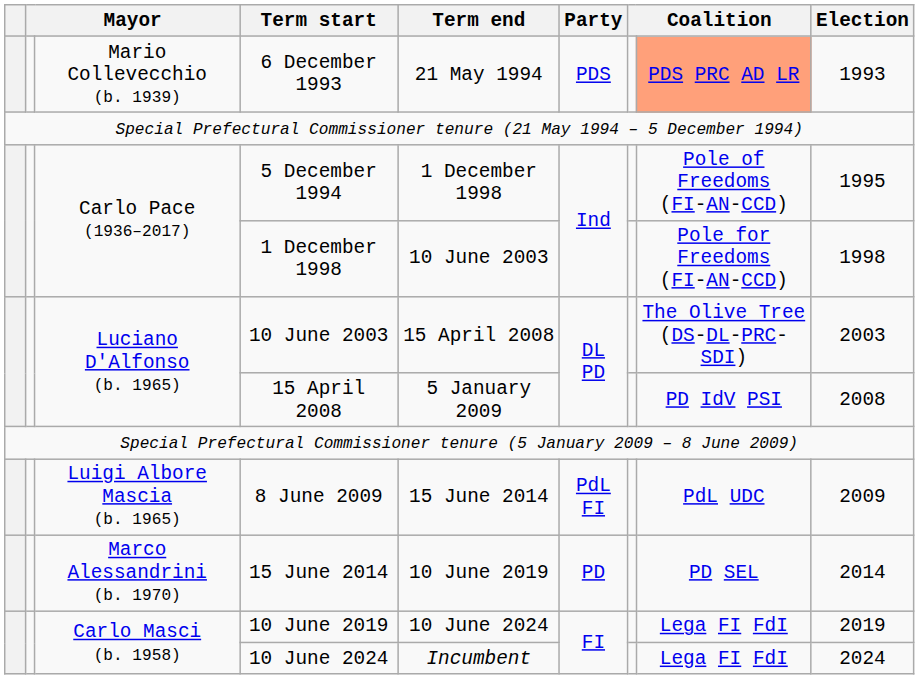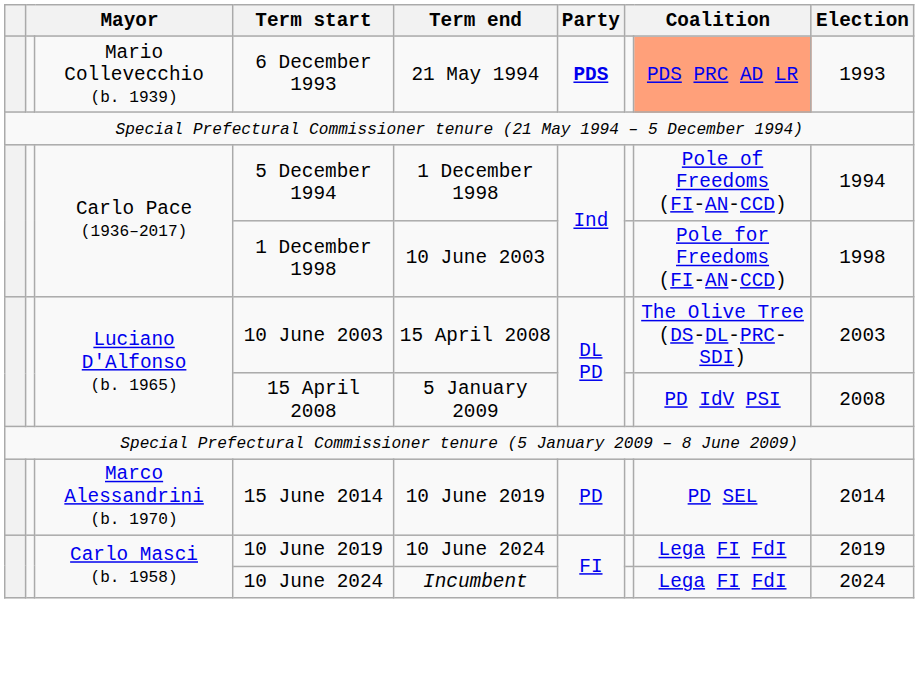(593, 74) normal -> (591, 74) bold
(862, 182) 1995 -> (862, 182) 1994
- row: (319, 497)
